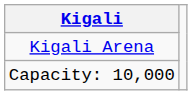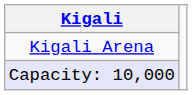(92, 75) no background -> (92, 75) lavender background
